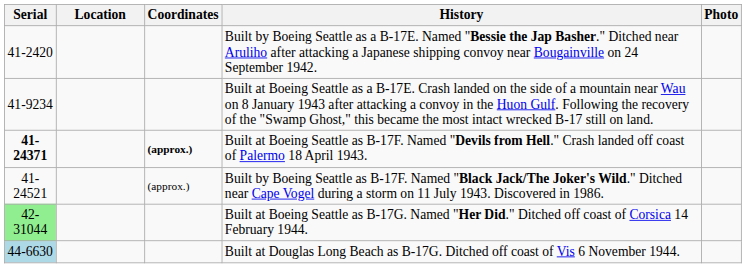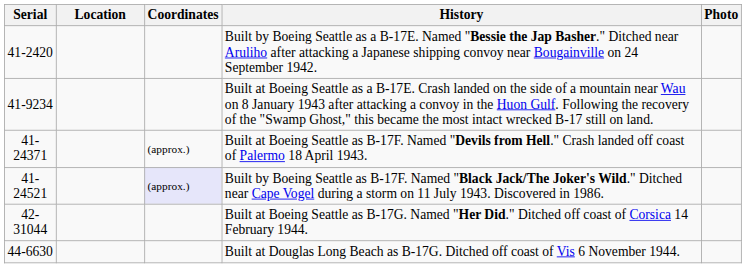(30, 148) bold -> (30, 148) normal
(170, 148) bold -> (168, 149) normal
(168, 186) no background -> (168, 186) lavender background
(30, 222) lightgreen background -> (30, 222) no background
(30, 251) lightblue background -> (30, 251) no background
